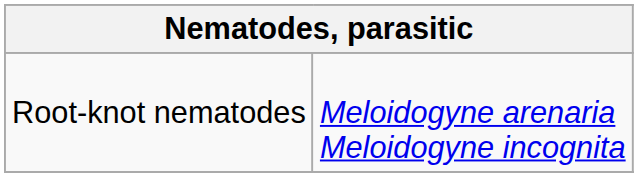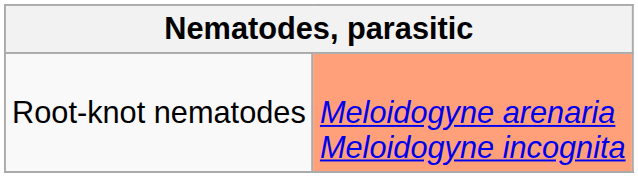(473, 129) no background -> (473, 129) lightsalmon background
